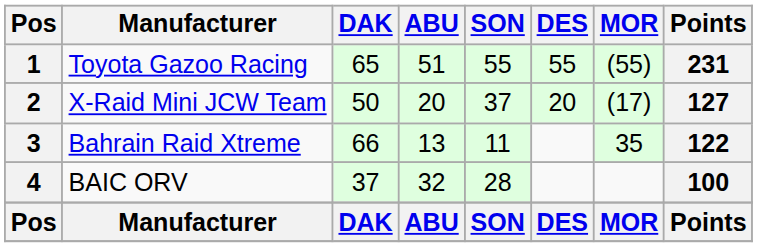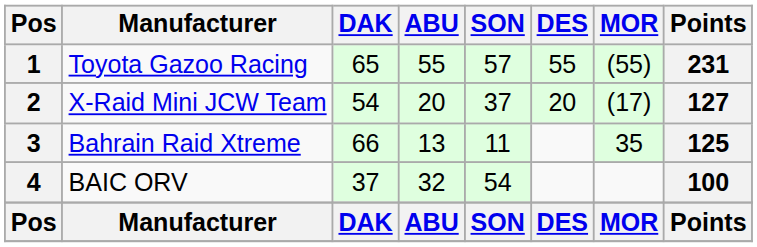(432, 64) 51 -> (432, 64) 55
(498, 64) 55 -> (498, 64) 57
(366, 104) 50 -> (366, 104) 54
(708, 143) 122 -> (708, 143) 125
(498, 182) 28 -> (498, 182) 54
